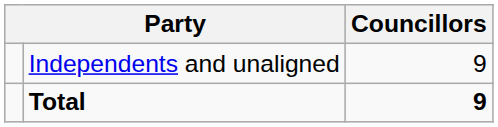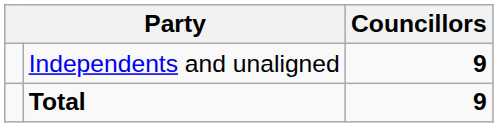(480, 63) normal -> (480, 63) bold
